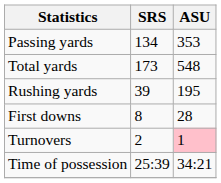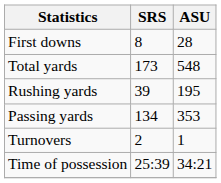rows swapped: (44, 115) <-> (51, 41)
(181, 140) pink background -> (181, 140) no background
